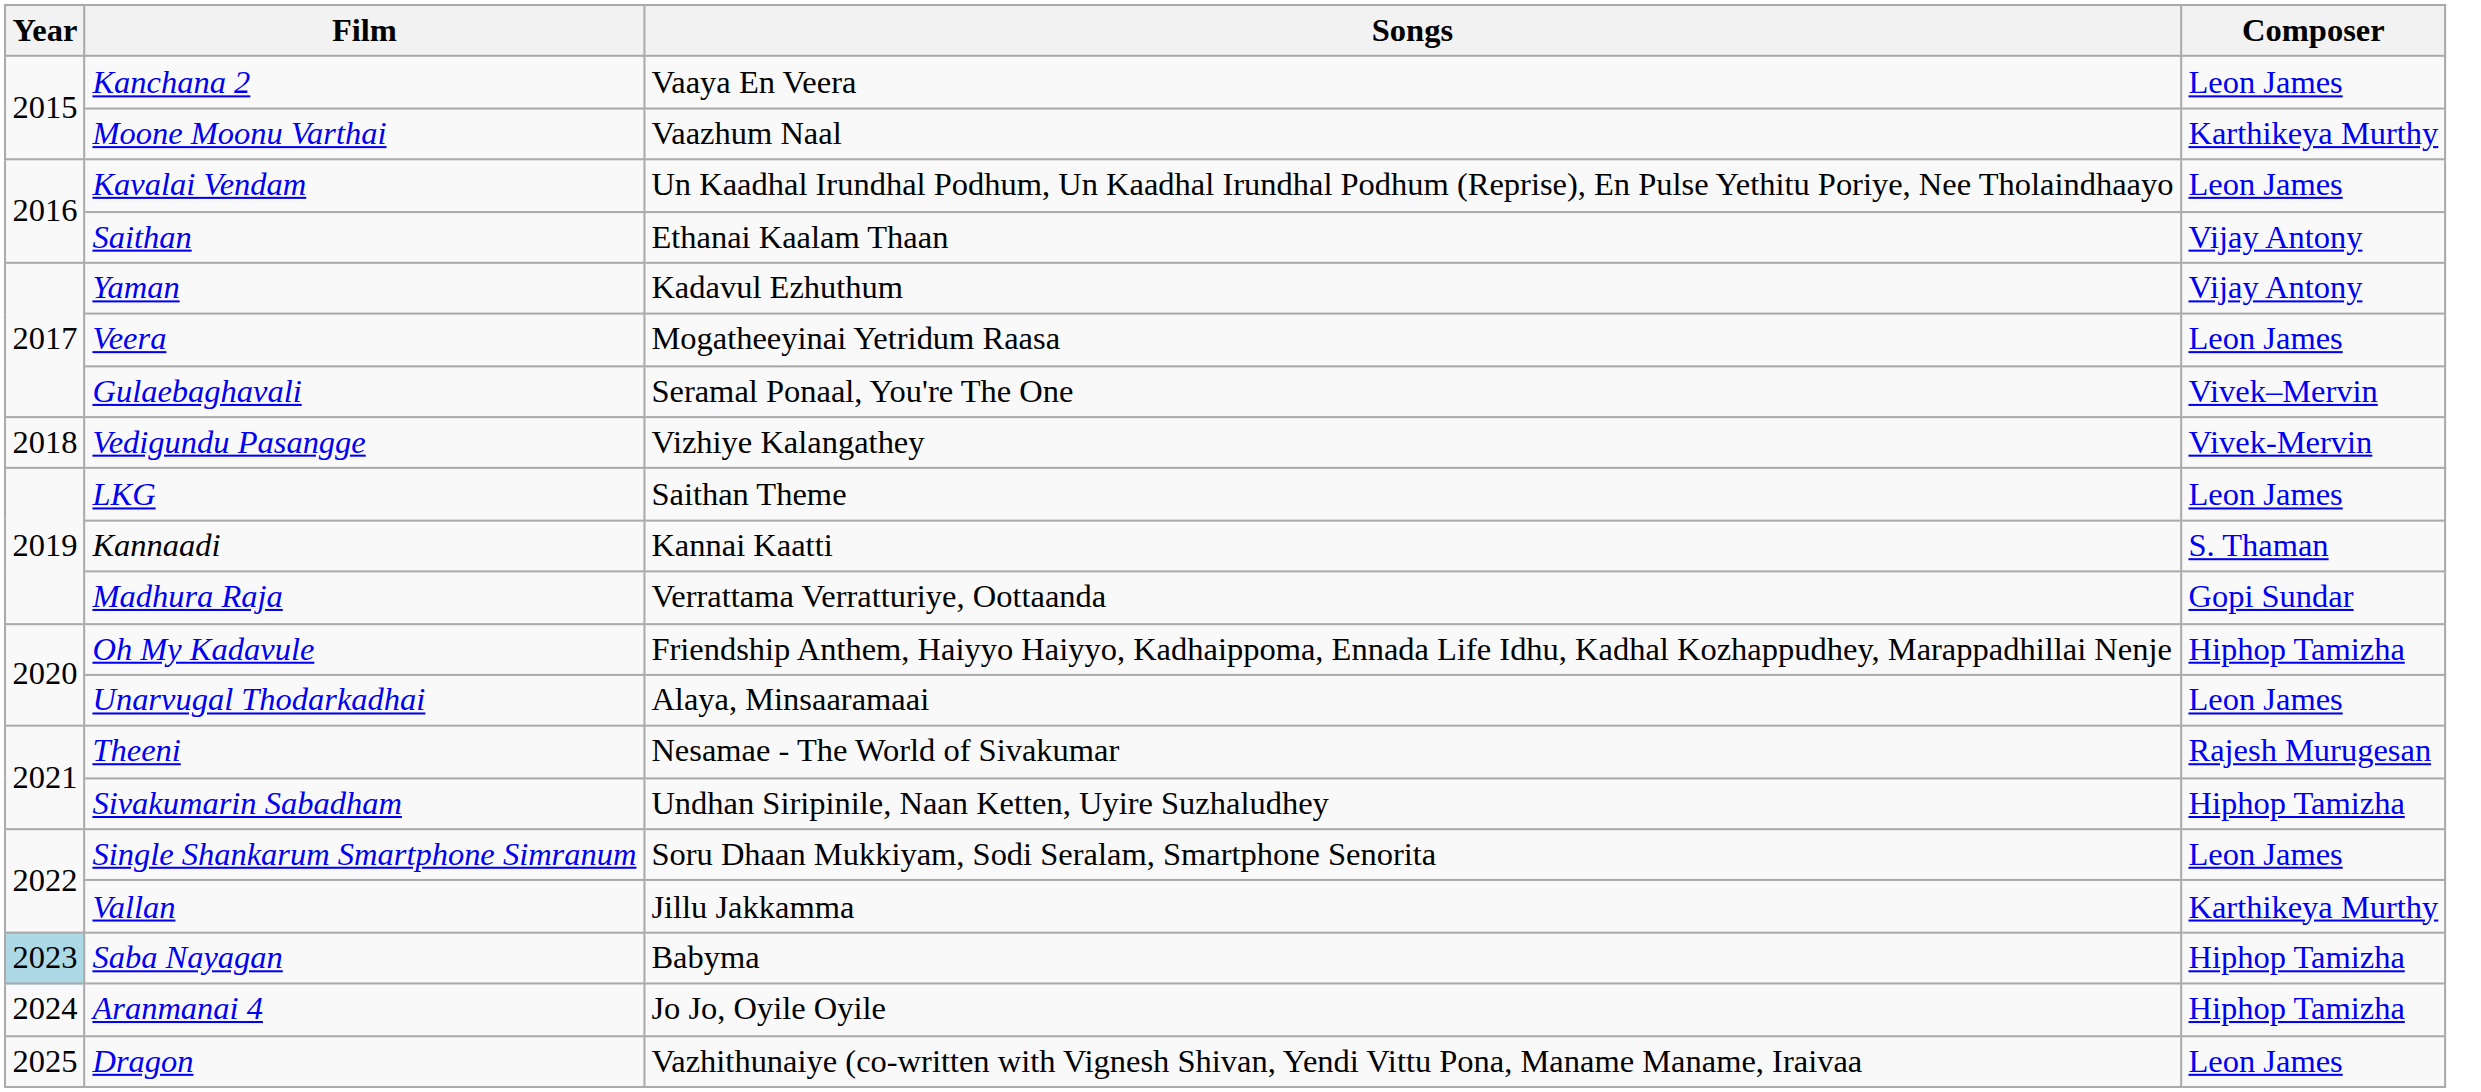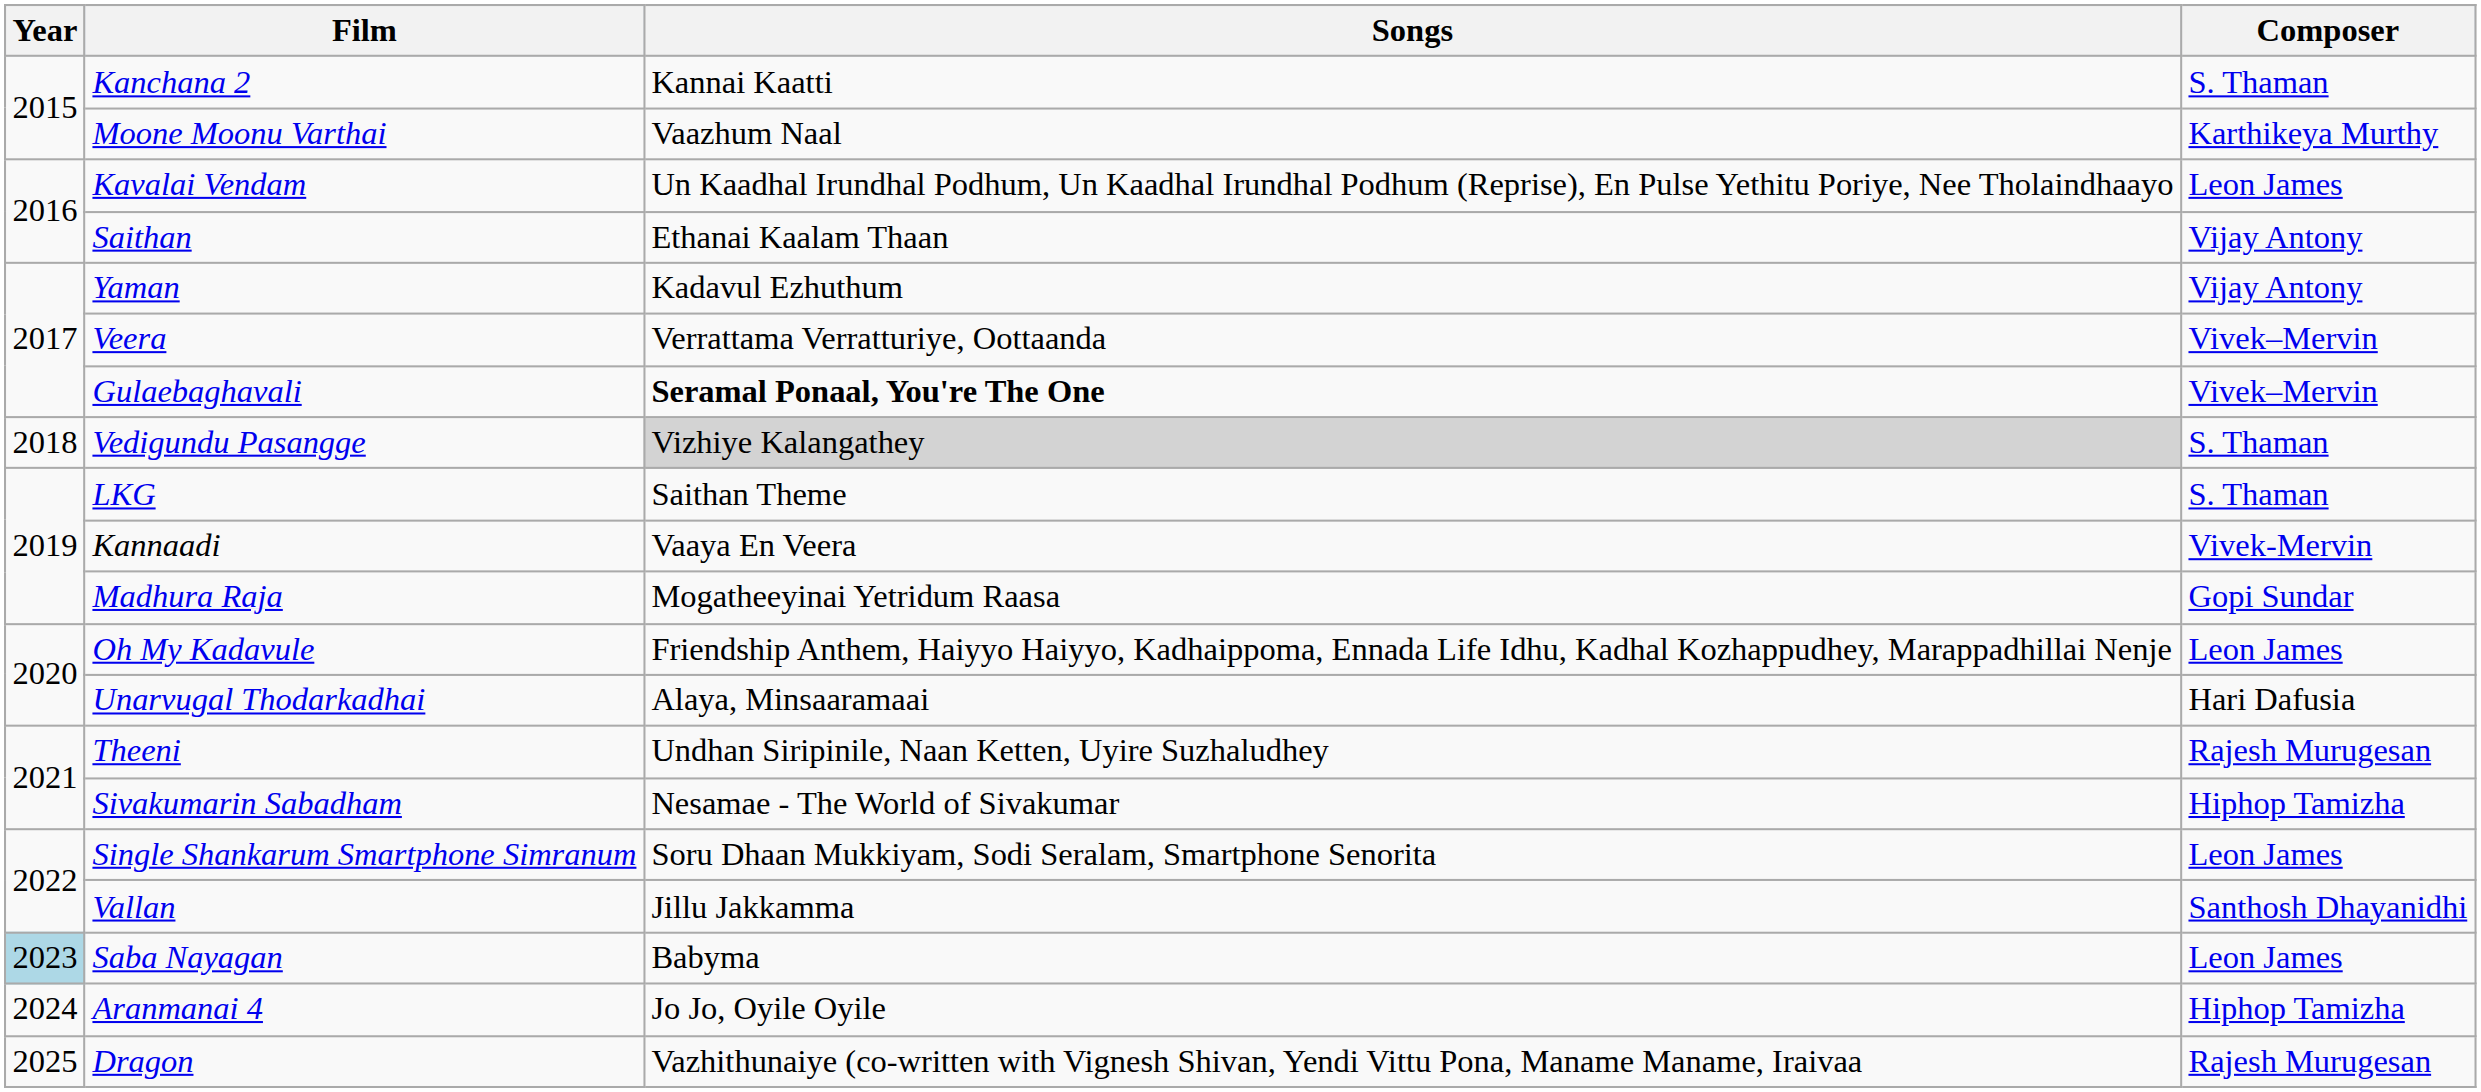(754, 81) Vaaya En Veera -> (742, 81) Kannai Kaatti
(2266, 81) Leon James -> (2259, 81) S. Thaman
(856, 339) Mogatheeyinai Yetridum Raasa -> (879, 339) Verrattama Verratturiye, Oottaanda
(2266, 339) Leon James -> (2283, 339) Vivek–Mervin
(862, 390) normal -> (878, 390) bold
(788, 442) no background -> (788, 442) lightgrey background
(2280, 442) Vivek-Mervin -> (2259, 442) S. Thaman
(2266, 493) Leon James -> (2259, 493) S. Thaman
(742, 545) Kannai Kaatti -> (754, 545) Vaaya En Veera
(2259, 545) S. Thaman -> (2280, 545) Vivek-Mervin
(879, 596) Verrattama Verratturiye, Oottaanda -> (856, 596) Mogatheeyinai Yetridum Raasa
(2297, 648) Hiphop Tamizha -> (2266, 648) Leon James
(2266, 699) Leon James -> (2272, 699) Hari Dafusia
(885, 751) Nesamae - The World of Sivakumar -> (990, 751) Undhan Siripinile, Naan Ketten, Uyire Suzhaludhey
(990, 802) Undhan Siripinile, Naan Ketten, Uyire Suzhaludhey -> (885, 802) Nesamae - The World of Sivakumar
(2313, 905) Karthikeya Murthy -> (2328, 905) Santhosh Dhayanidhi
(2297, 957) Hiphop Tamizha -> (2266, 957) Leon James
(2266, 1060) Leon James -> (2310, 1060) Rajesh Murugesan
